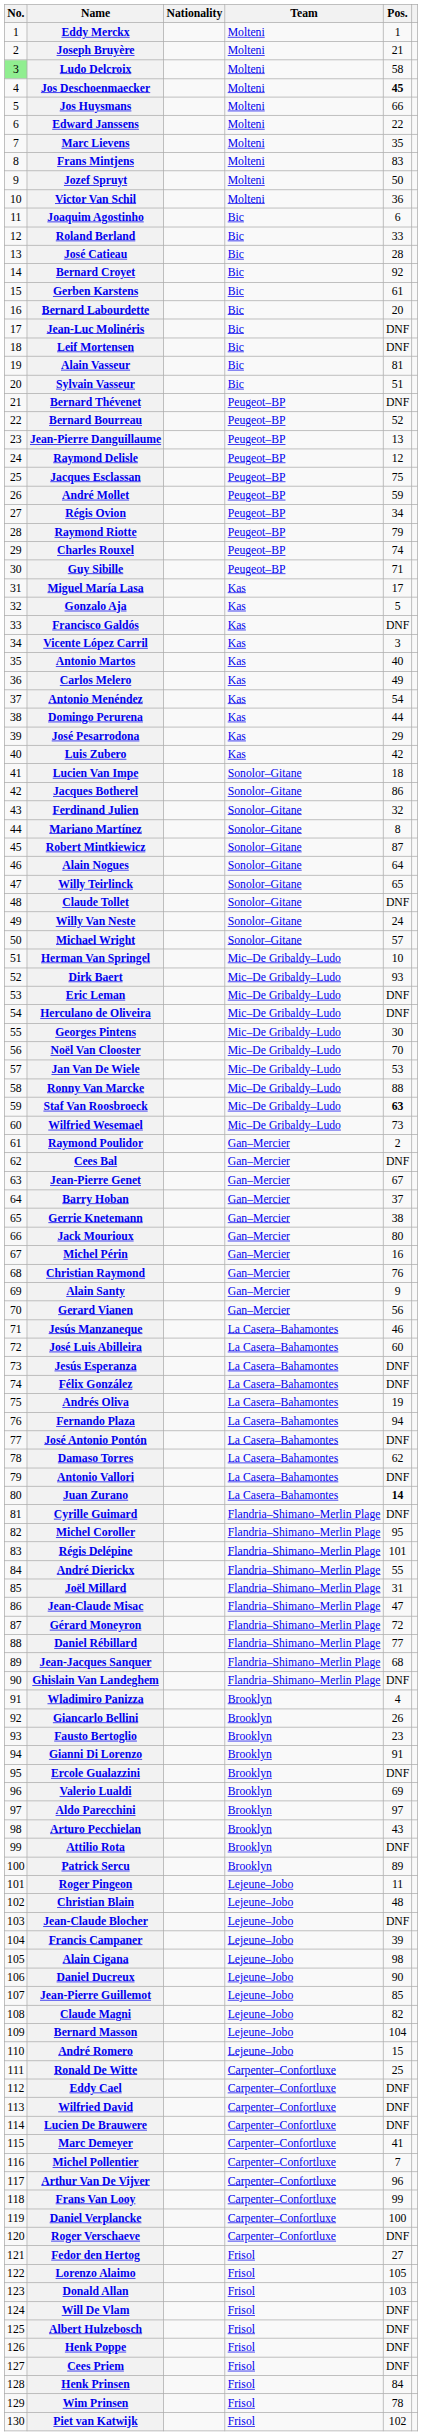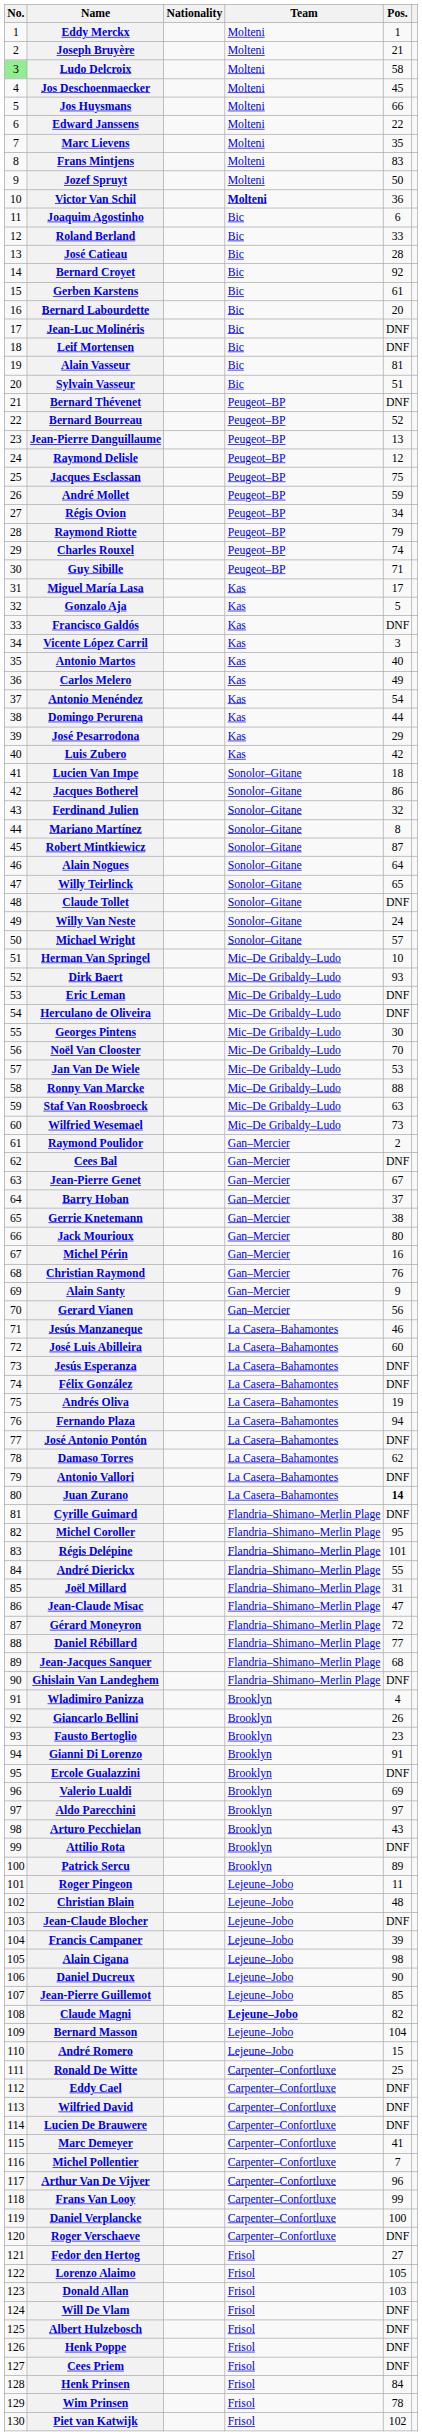(398, 87) bold -> (398, 87) normal
(246, 198) normal -> (247, 198) bold
(398, 1106) bold -> (398, 1106) normal
(260, 2014) normal -> (263, 2014) bold
